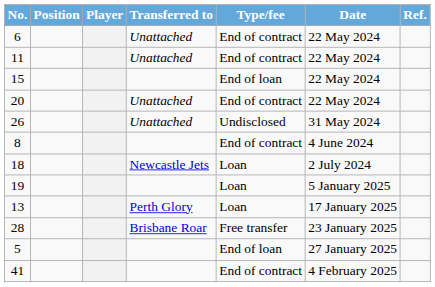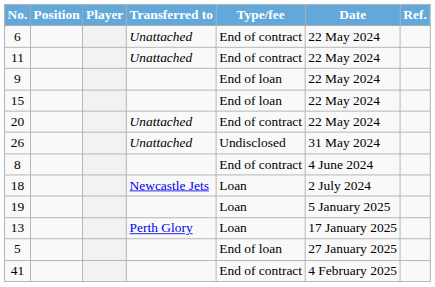+ row: (17, 79)
- row: (17, 228)
